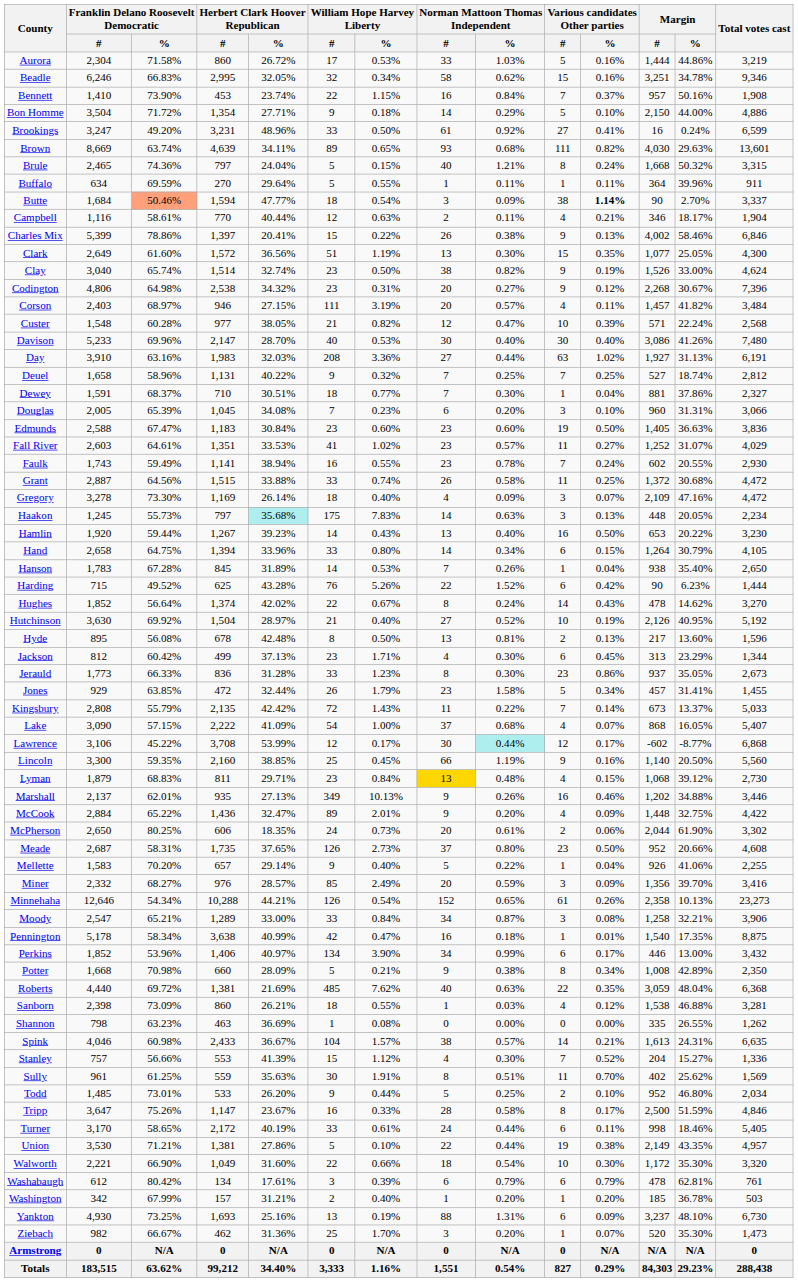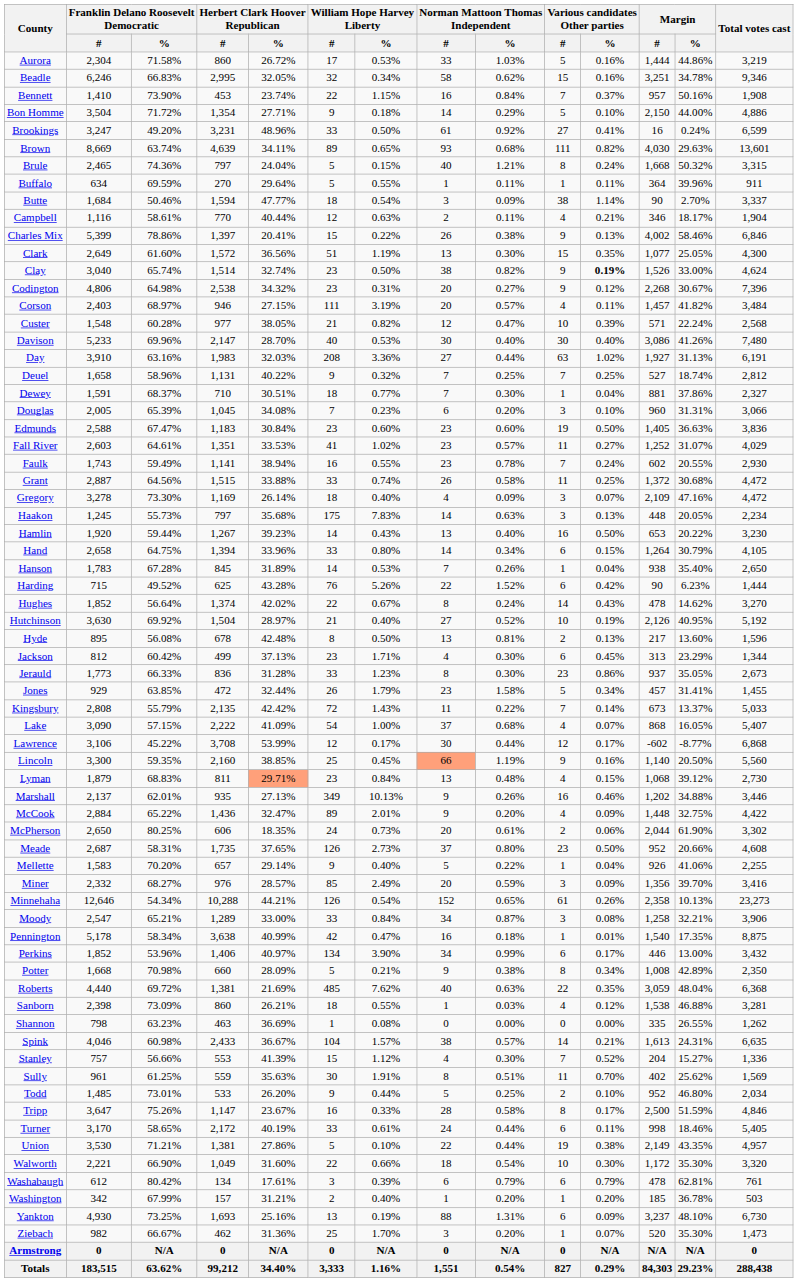(164, 200) lightsalmon background -> (164, 200) no background
(610, 200) bold -> (610, 200) normal
(610, 270) normal -> (610, 270) bold
(278, 515) paleturquoise background -> (278, 515) no background
(510, 743) paleturquoise background -> (510, 743) no background
(446, 761) no background -> (446, 761) lightsalmon background
(278, 778) no background -> (278, 778) lightsalmon background
(446, 778) gold background -> (446, 778) no background
